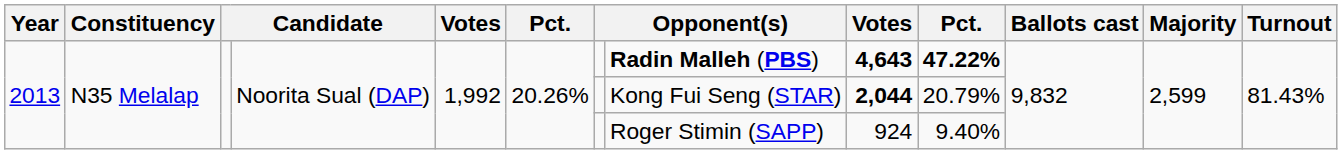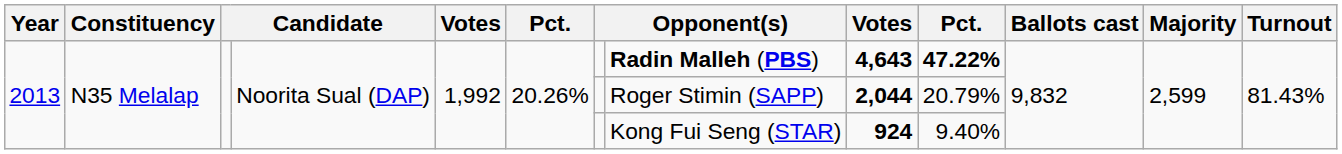(726, 95) Kong Fui Seng (STAR) -> (717, 95) Roger Stimin (SAPP)
(717, 131) Roger Stimin (SAPP) -> (726, 131) Kong Fui Seng (STAR)
(893, 131) normal -> (893, 131) bold
